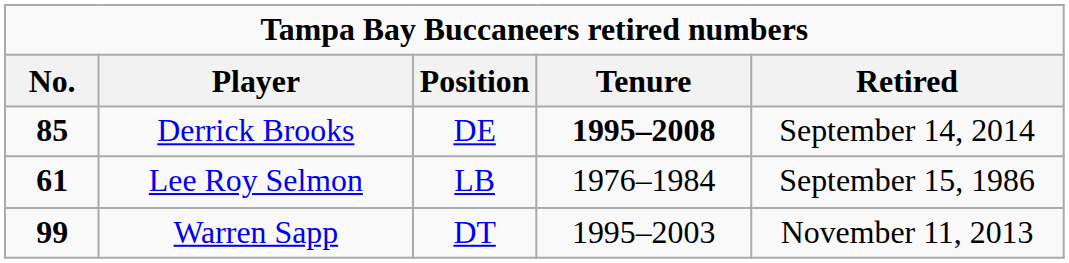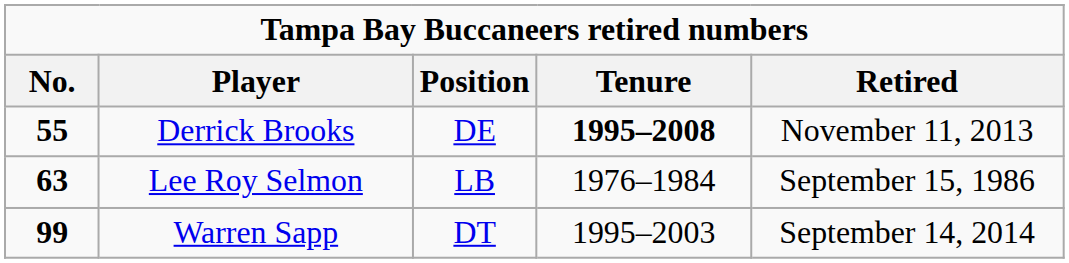(52, 130) 85 -> (52, 130) 55
(907, 130) September 14, 2014 -> (907, 130) November 11, 2013
(52, 181) 61 -> (52, 181) 63
(907, 231) November 11, 2013 -> (907, 231) September 14, 2014
